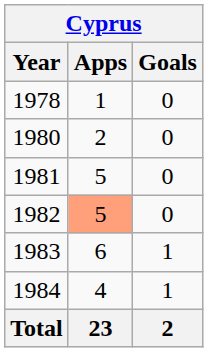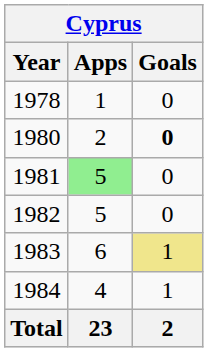(168, 137) normal -> (168, 137) bold
(100, 175) no background -> (100, 175) lightgreen background
(100, 213) lightsalmon background -> (100, 213) no background
(168, 251) no background -> (168, 251) khaki background
